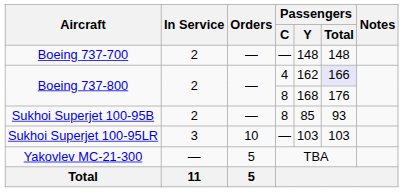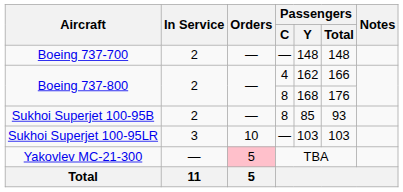(339, 75) lavender background -> (339, 75) no background
(251, 156) no background -> (251, 156) pink background
